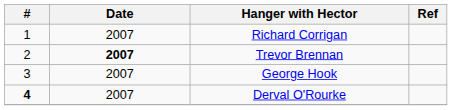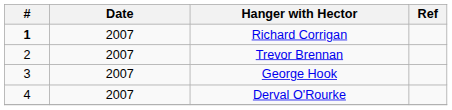(27, 34) normal -> (27, 34) bold
(120, 54) bold -> (120, 54) normal
(27, 94) bold -> (27, 94) normal
